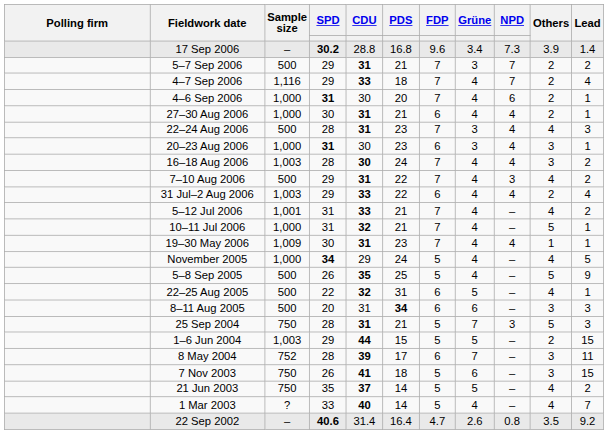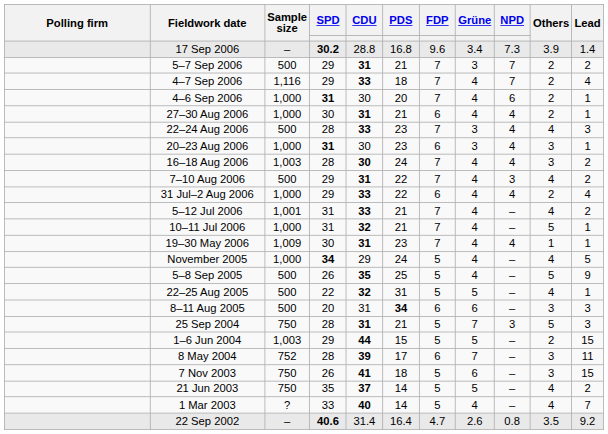(364, 130) 31 -> (364, 130) 33
(287, 195) 1,003 -> (287, 195) 1,000
(437, 292) 6 -> (437, 292) 5
